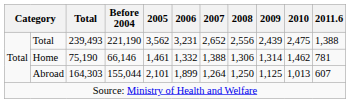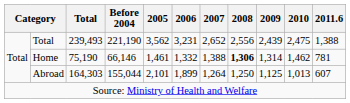(242, 57) normal -> (242, 57) bold
